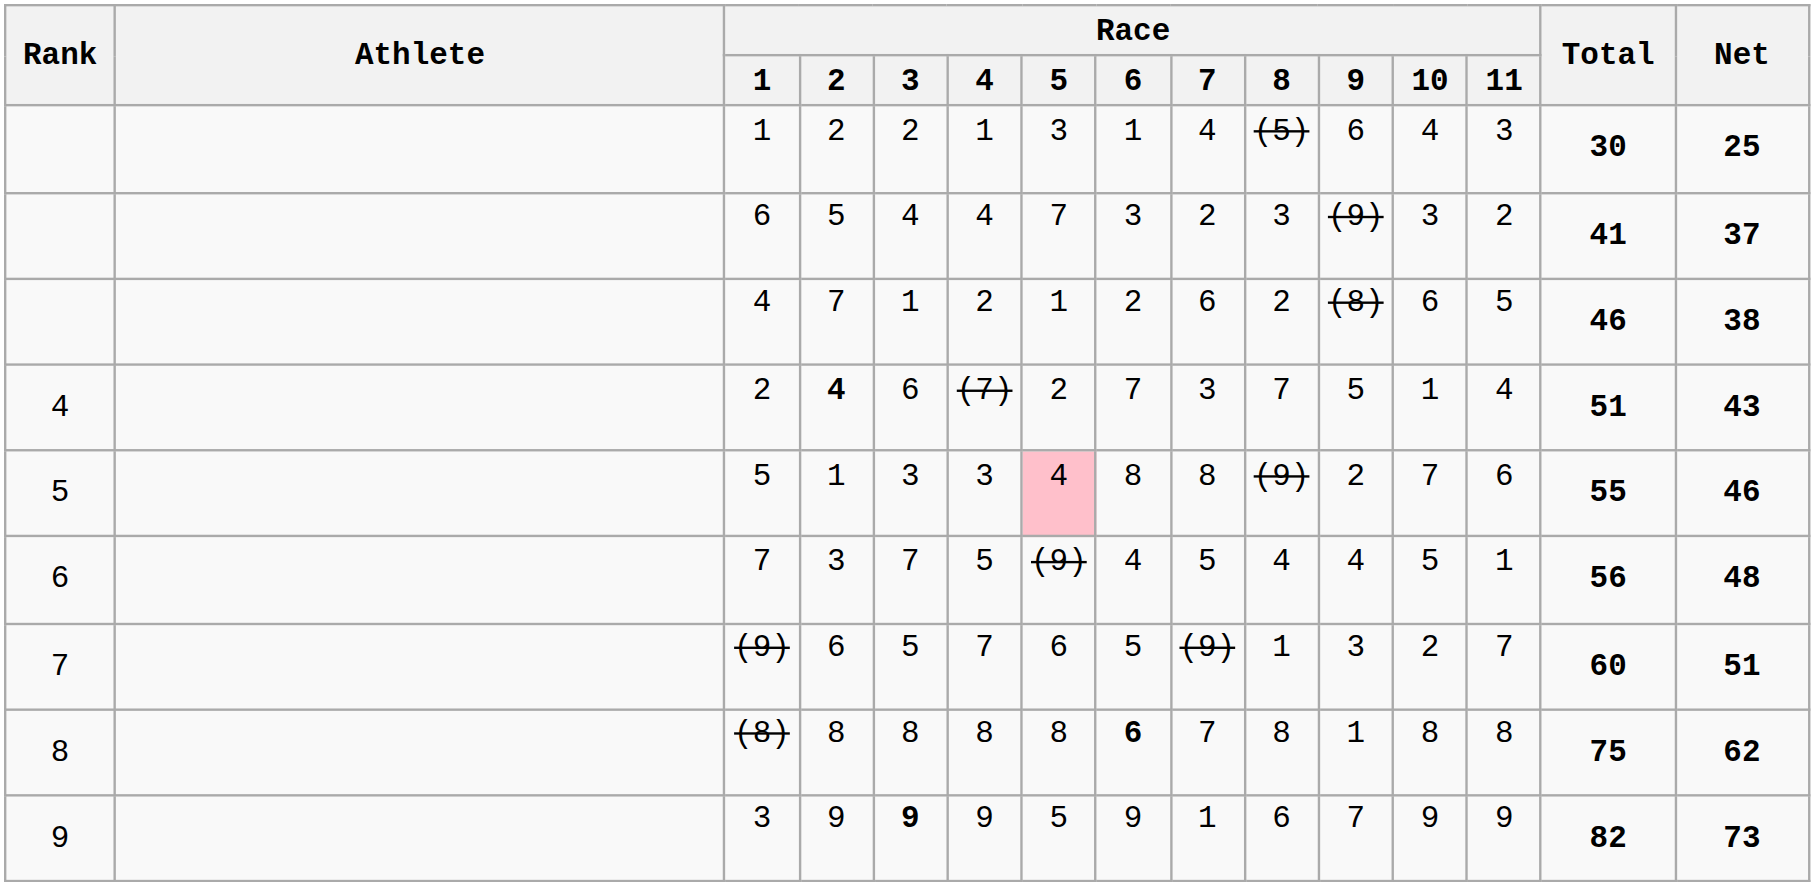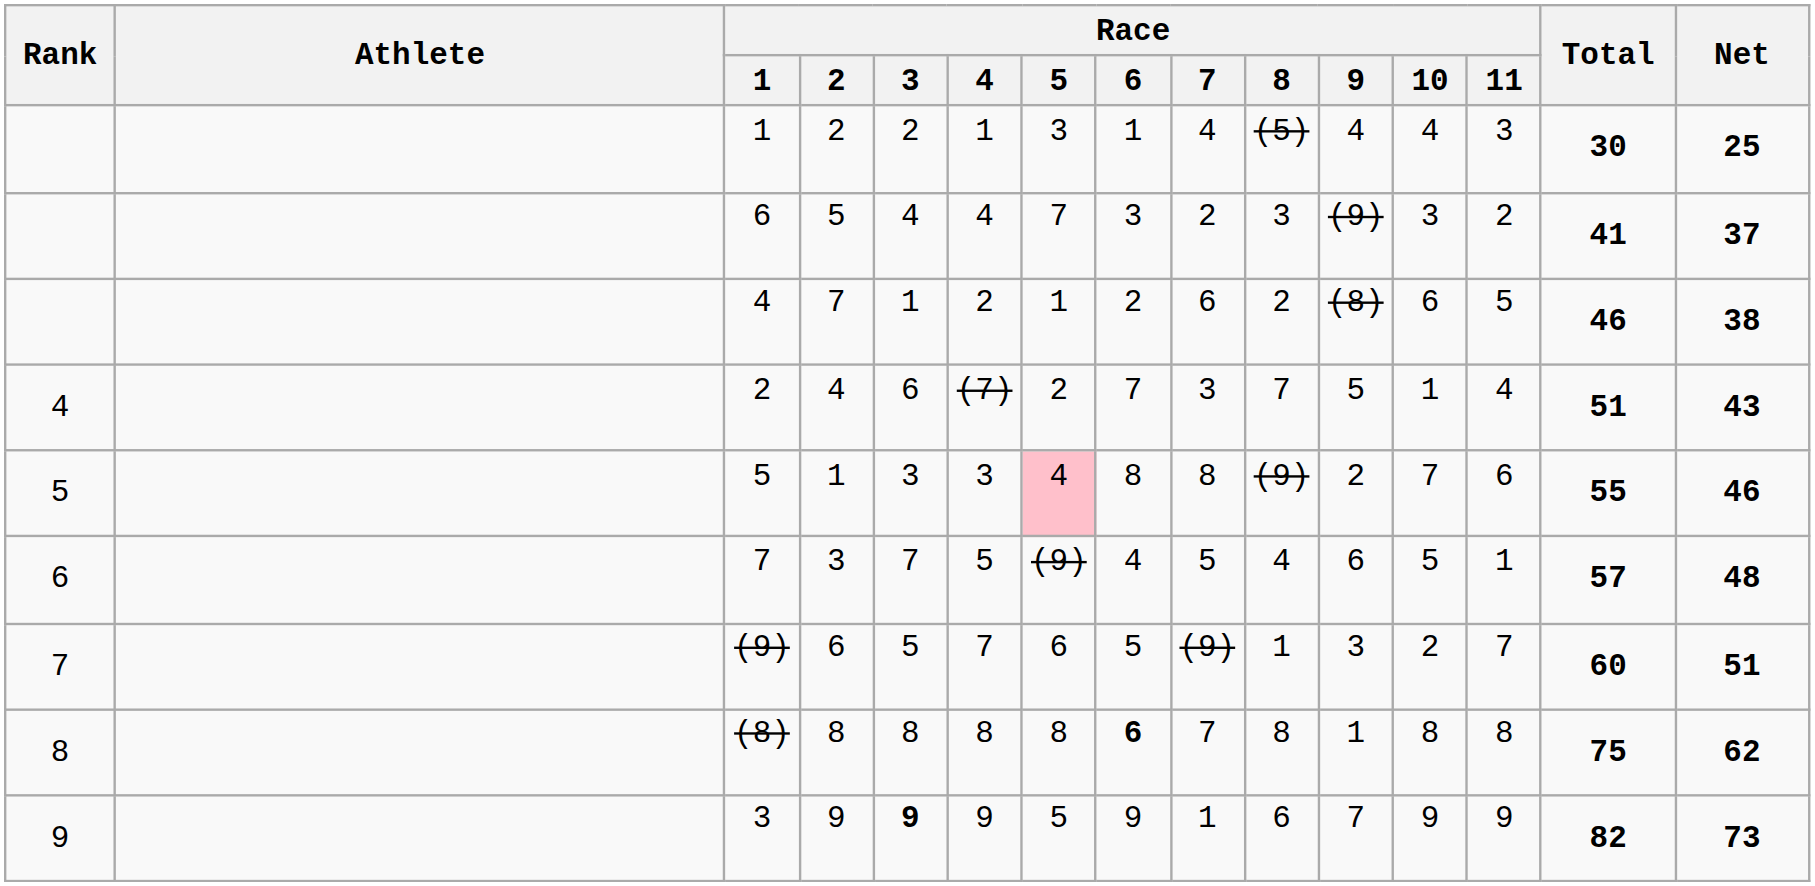(1356, 149) 6 -> (1356, 149) 4
(836, 407) bold -> (836, 407) normal
(1356, 580) 4 -> (1356, 580) 6
(1608, 580) 56 -> (1608, 580) 57
